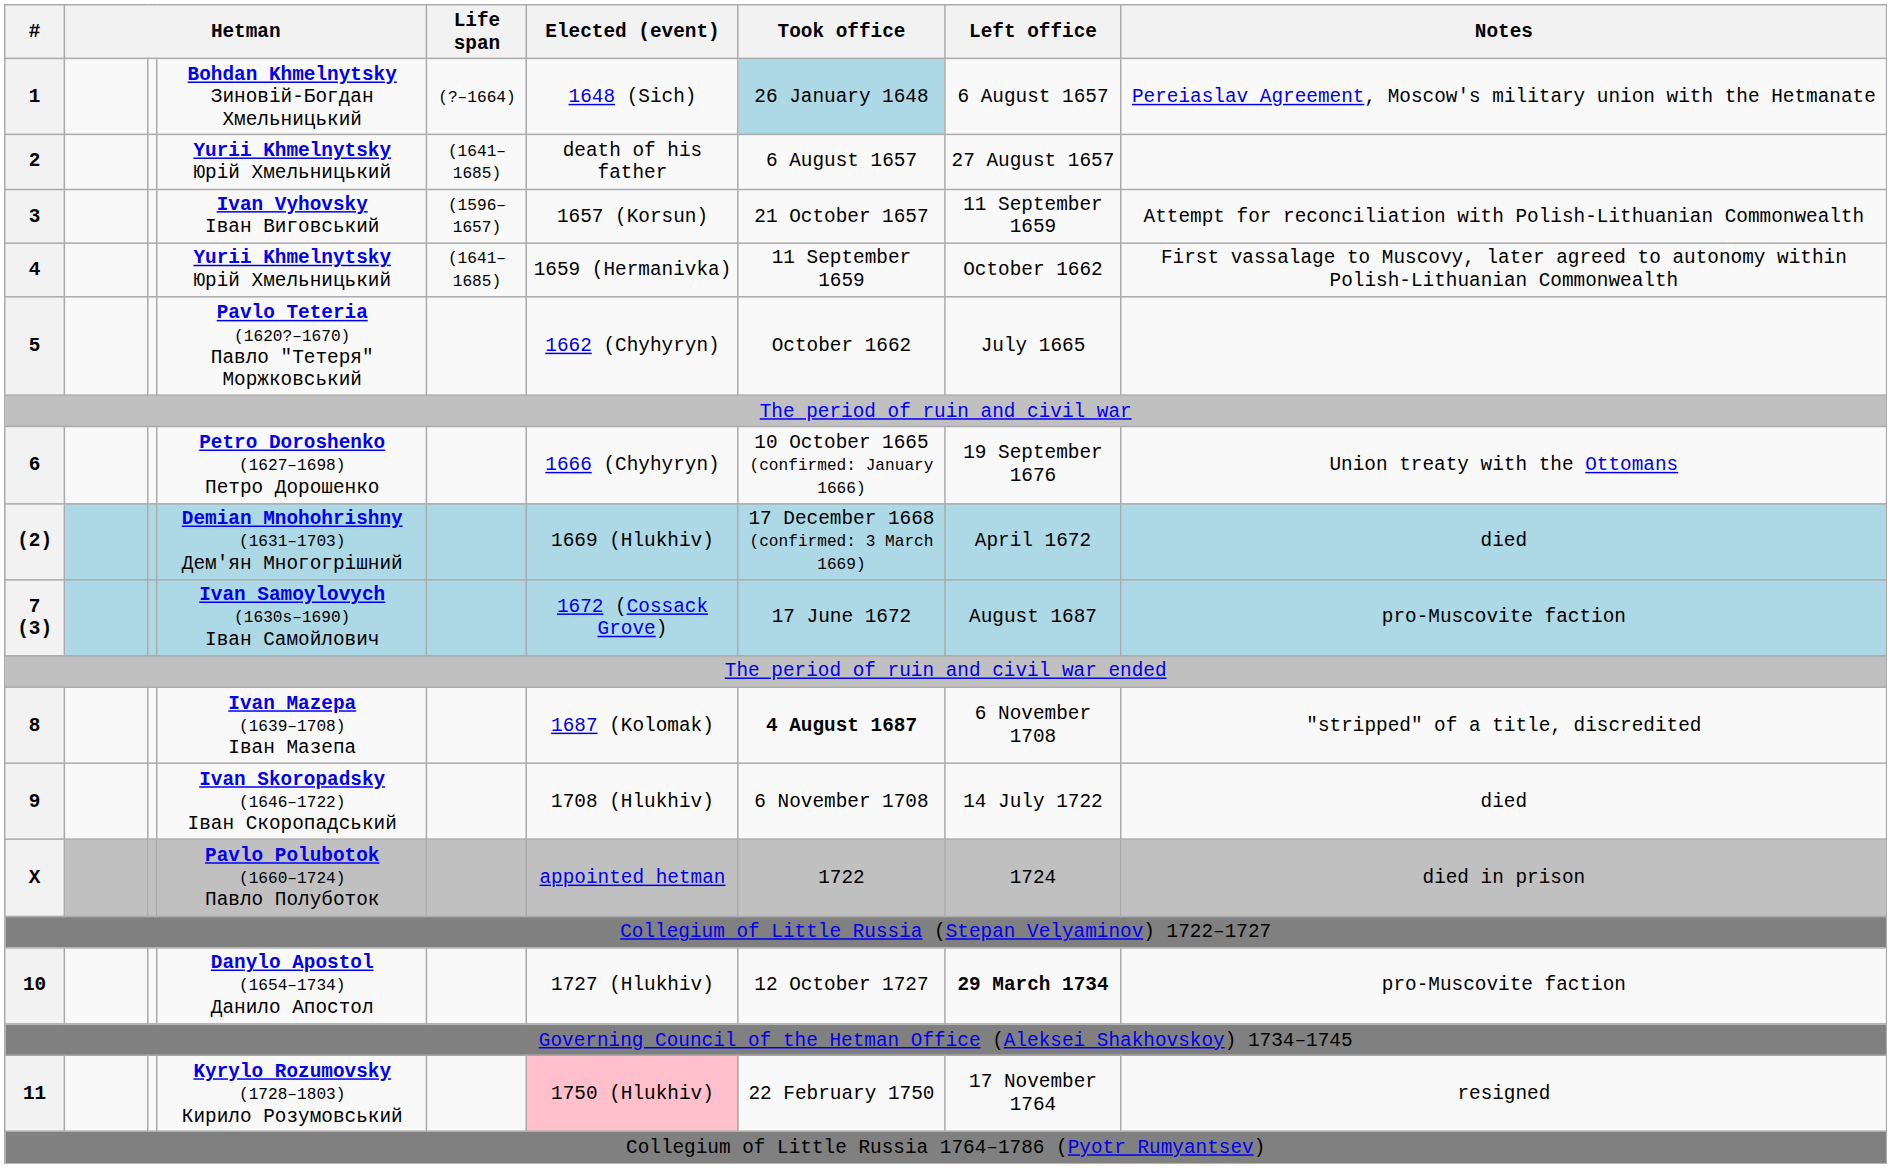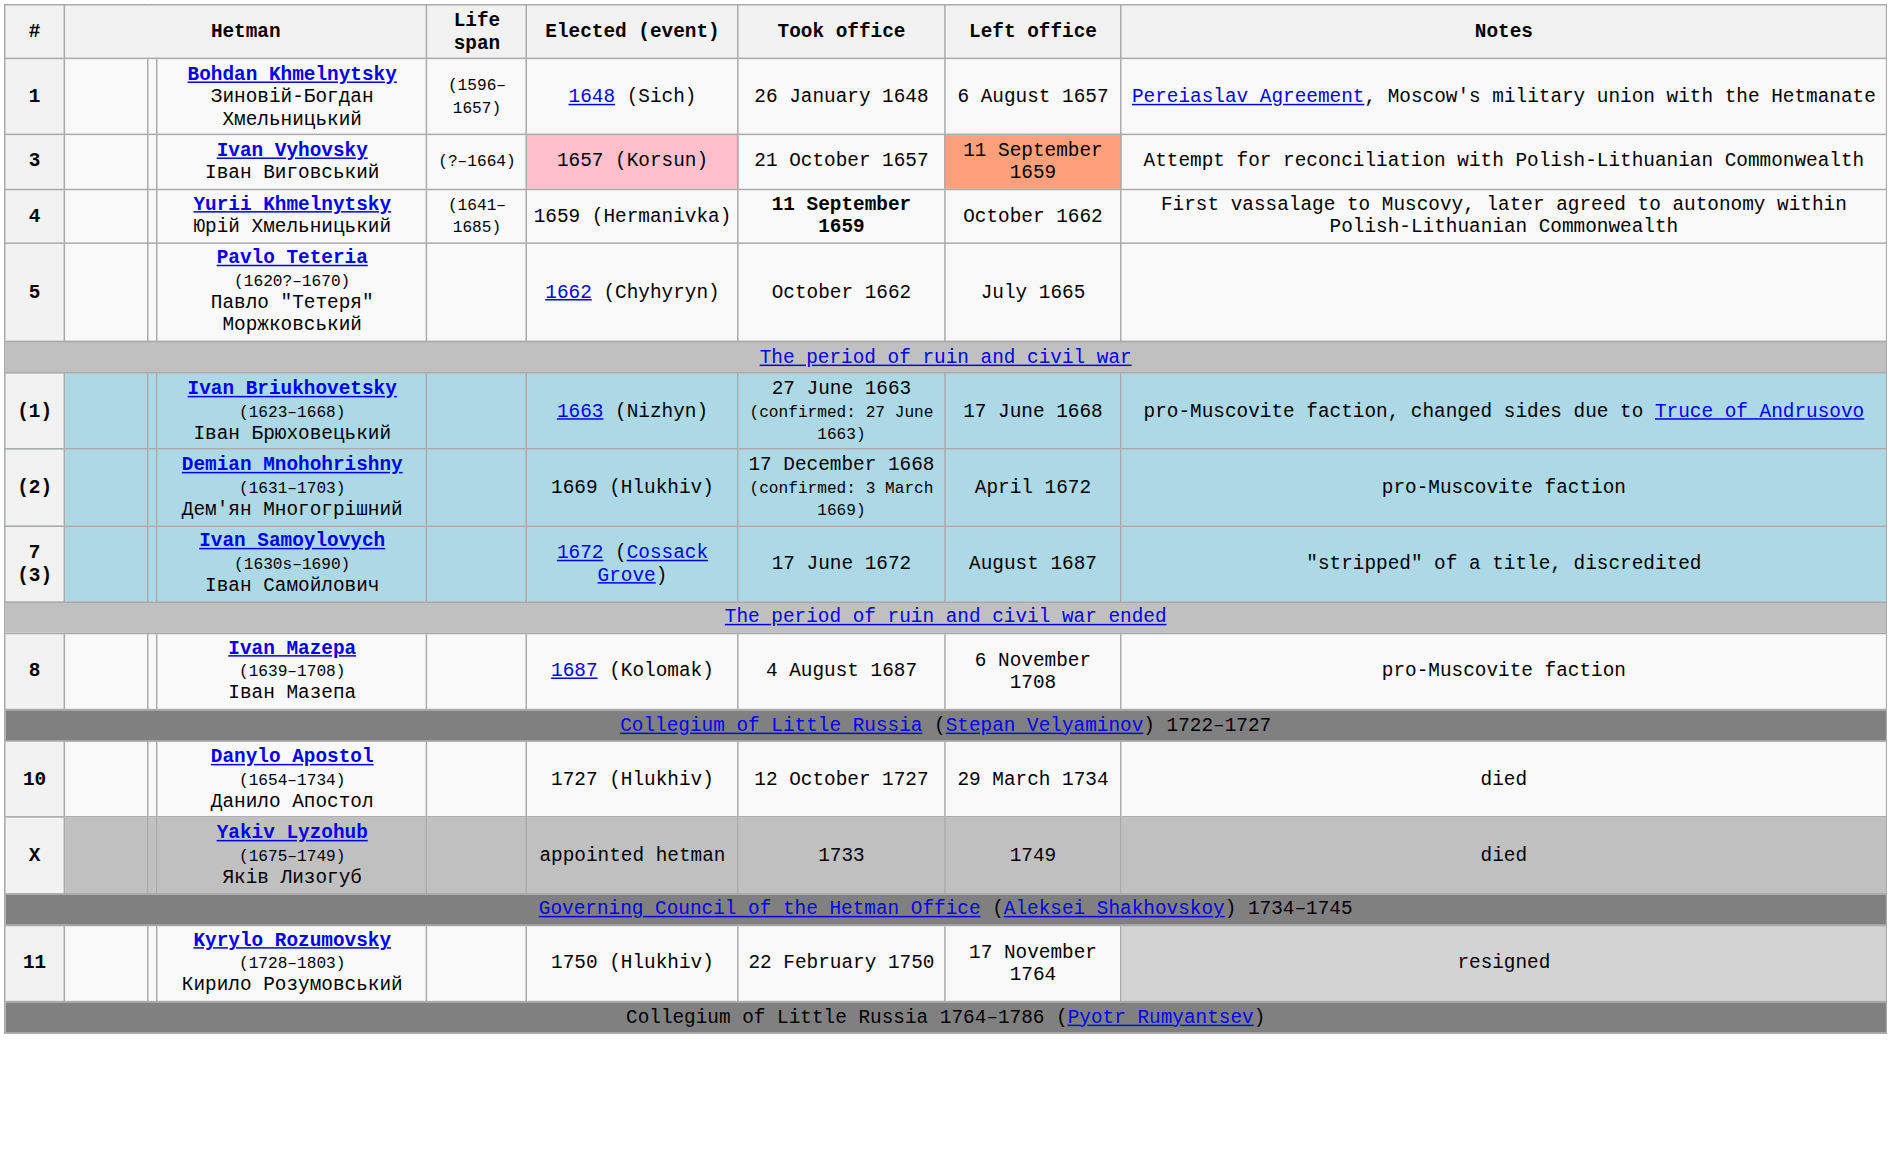(477, 98) (?–1664) -> (477, 98) (1596–1657)
(841, 97) lightblue background -> (841, 97) no background
- row: (35, 162)
(477, 217) (1596–1657) -> (477, 163) (?–1664)
(632, 216) no background -> (632, 162) pink background
(1033, 216) no background -> (1033, 162) lightsalmon background
(841, 270) normal -> (841, 216) bold
+ row: (35, 411)
- row: (35, 465)
(1504, 541) died -> (1504, 487) pro-Muscovite faction
(1504, 618) pro-Muscovite faction -> (1504, 564) "stripped" of a title, discredited
(841, 725) bold -> (841, 671) normal
(1504, 725) "stripped" of a title, discredited -> (1504, 671) pro-Muscovite faction
- row: (35, 802)
- row: (35, 878)
(1033, 986) bold -> (1033, 779) normal
(1504, 986) pro-Muscovite faction -> (1504, 779) died
+ row: (35, 856)
(632, 1094) pink background -> (632, 963) no background
(1504, 1094) no background -> (1504, 963) lightgrey background
